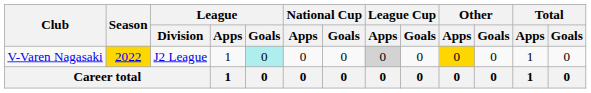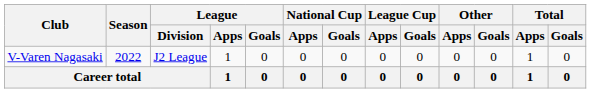(128, 56) gold background -> (128, 56) no background
(264, 56) paleturquoise background -> (264, 56) no background
(383, 56) lightgrey background -> (383, 56) no background
(457, 56) gold background -> (457, 56) no background
